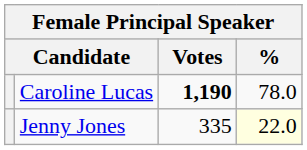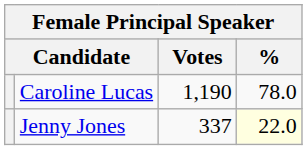(207, 91) bold -> (207, 91) normal
(215, 126) 335 -> (215, 126) 337
